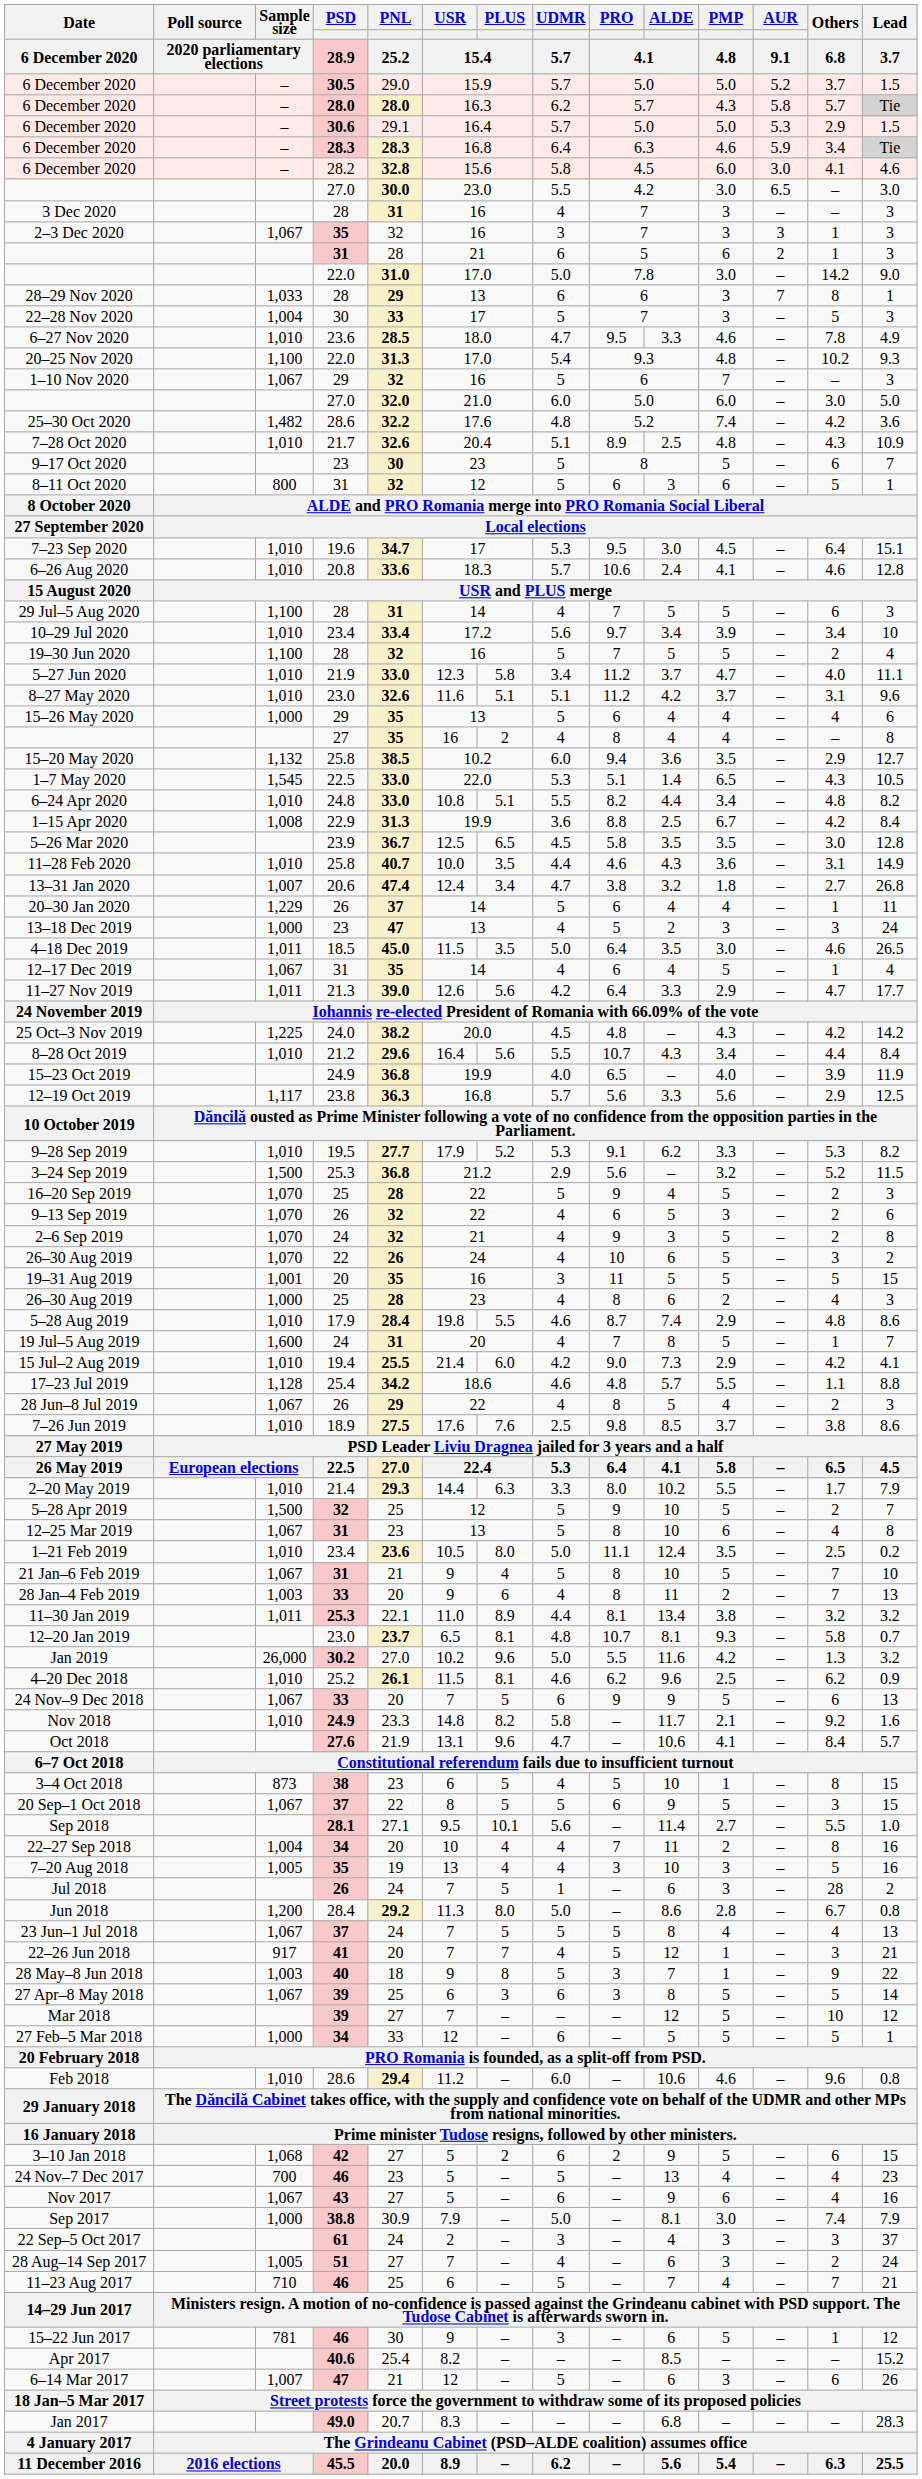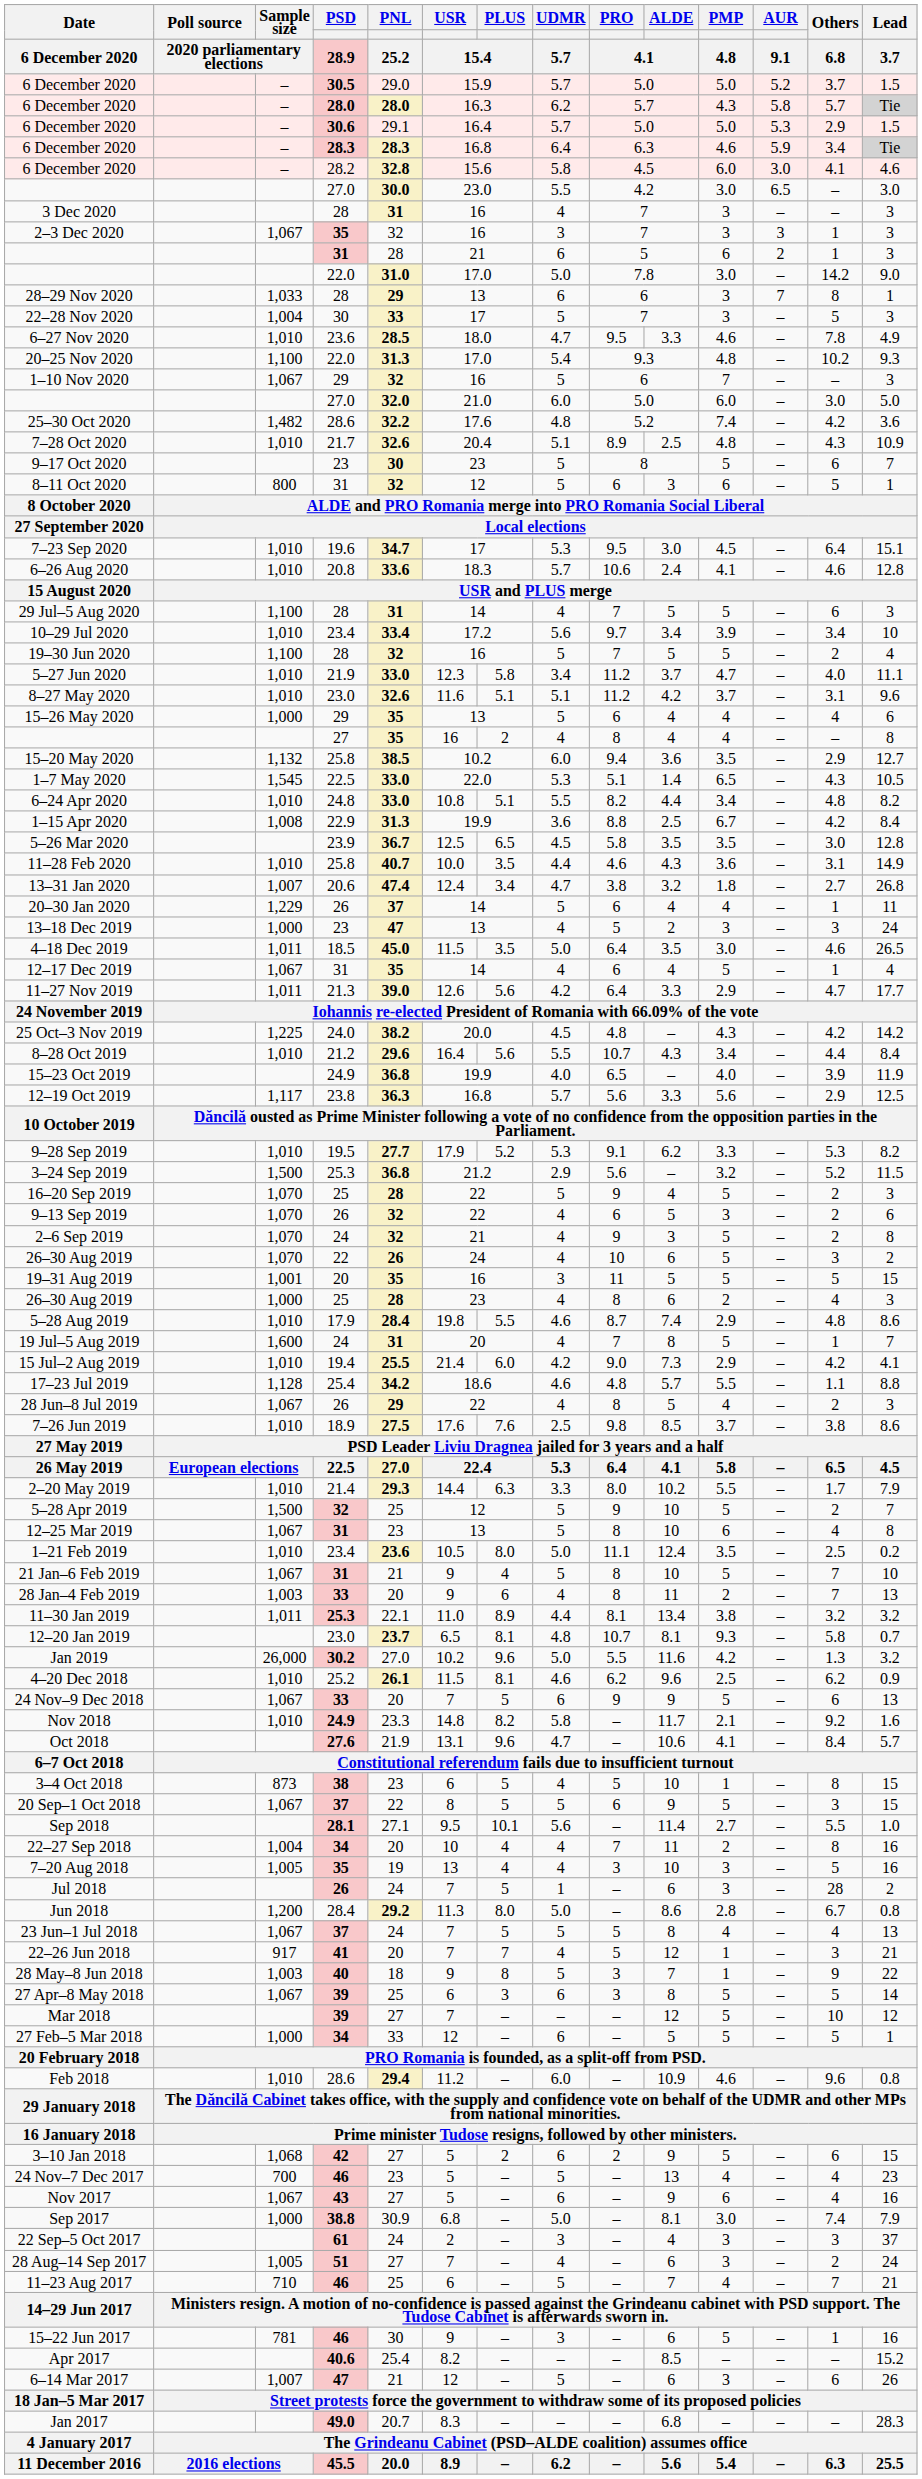(671, 2078) 10.6 -> (671, 2078) 10.9
(450, 2219) 7.9 -> (450, 2219) 6.8
(890, 2338) 12 -> (890, 2338) 16
